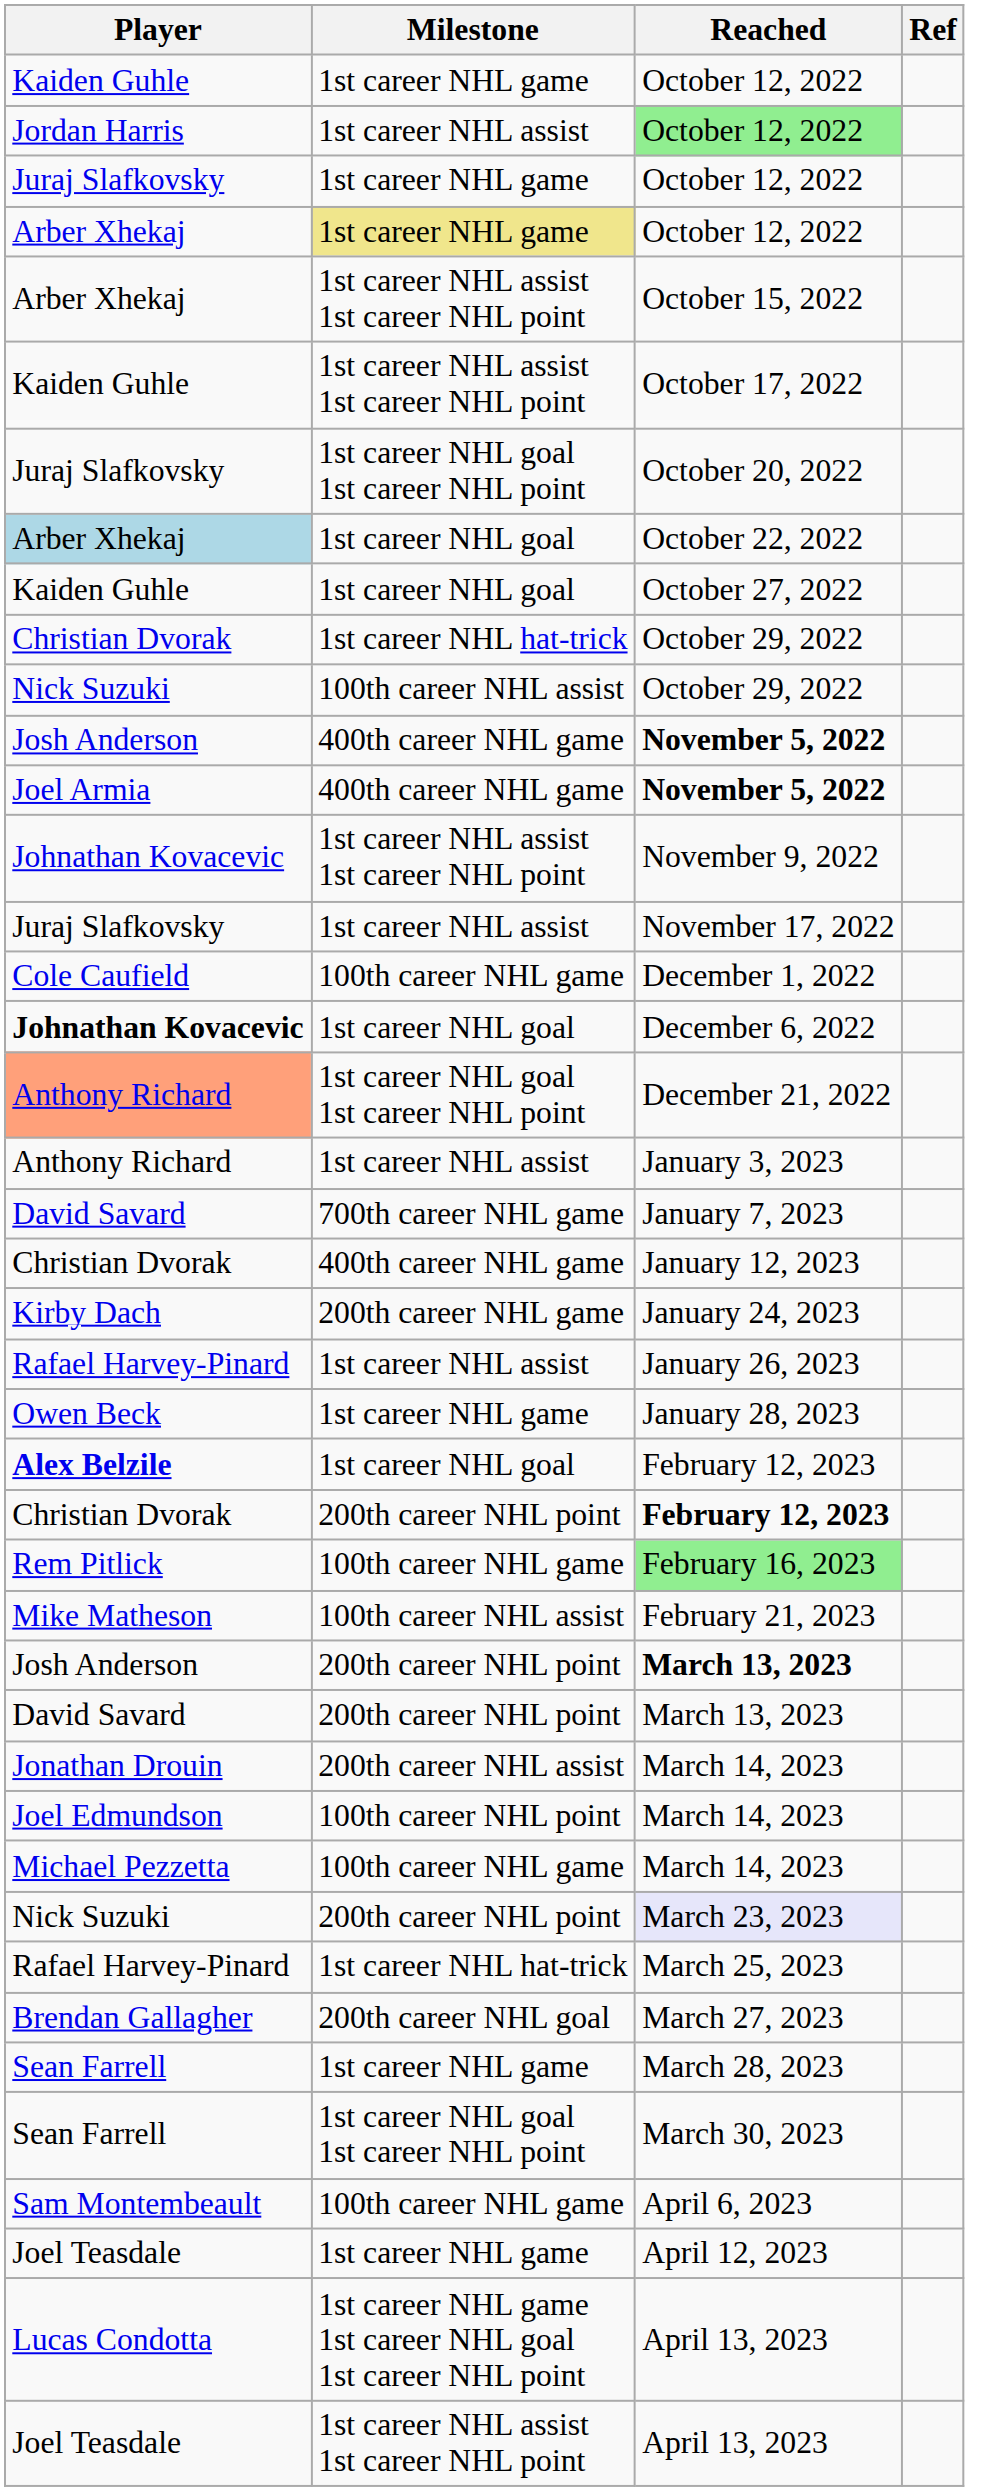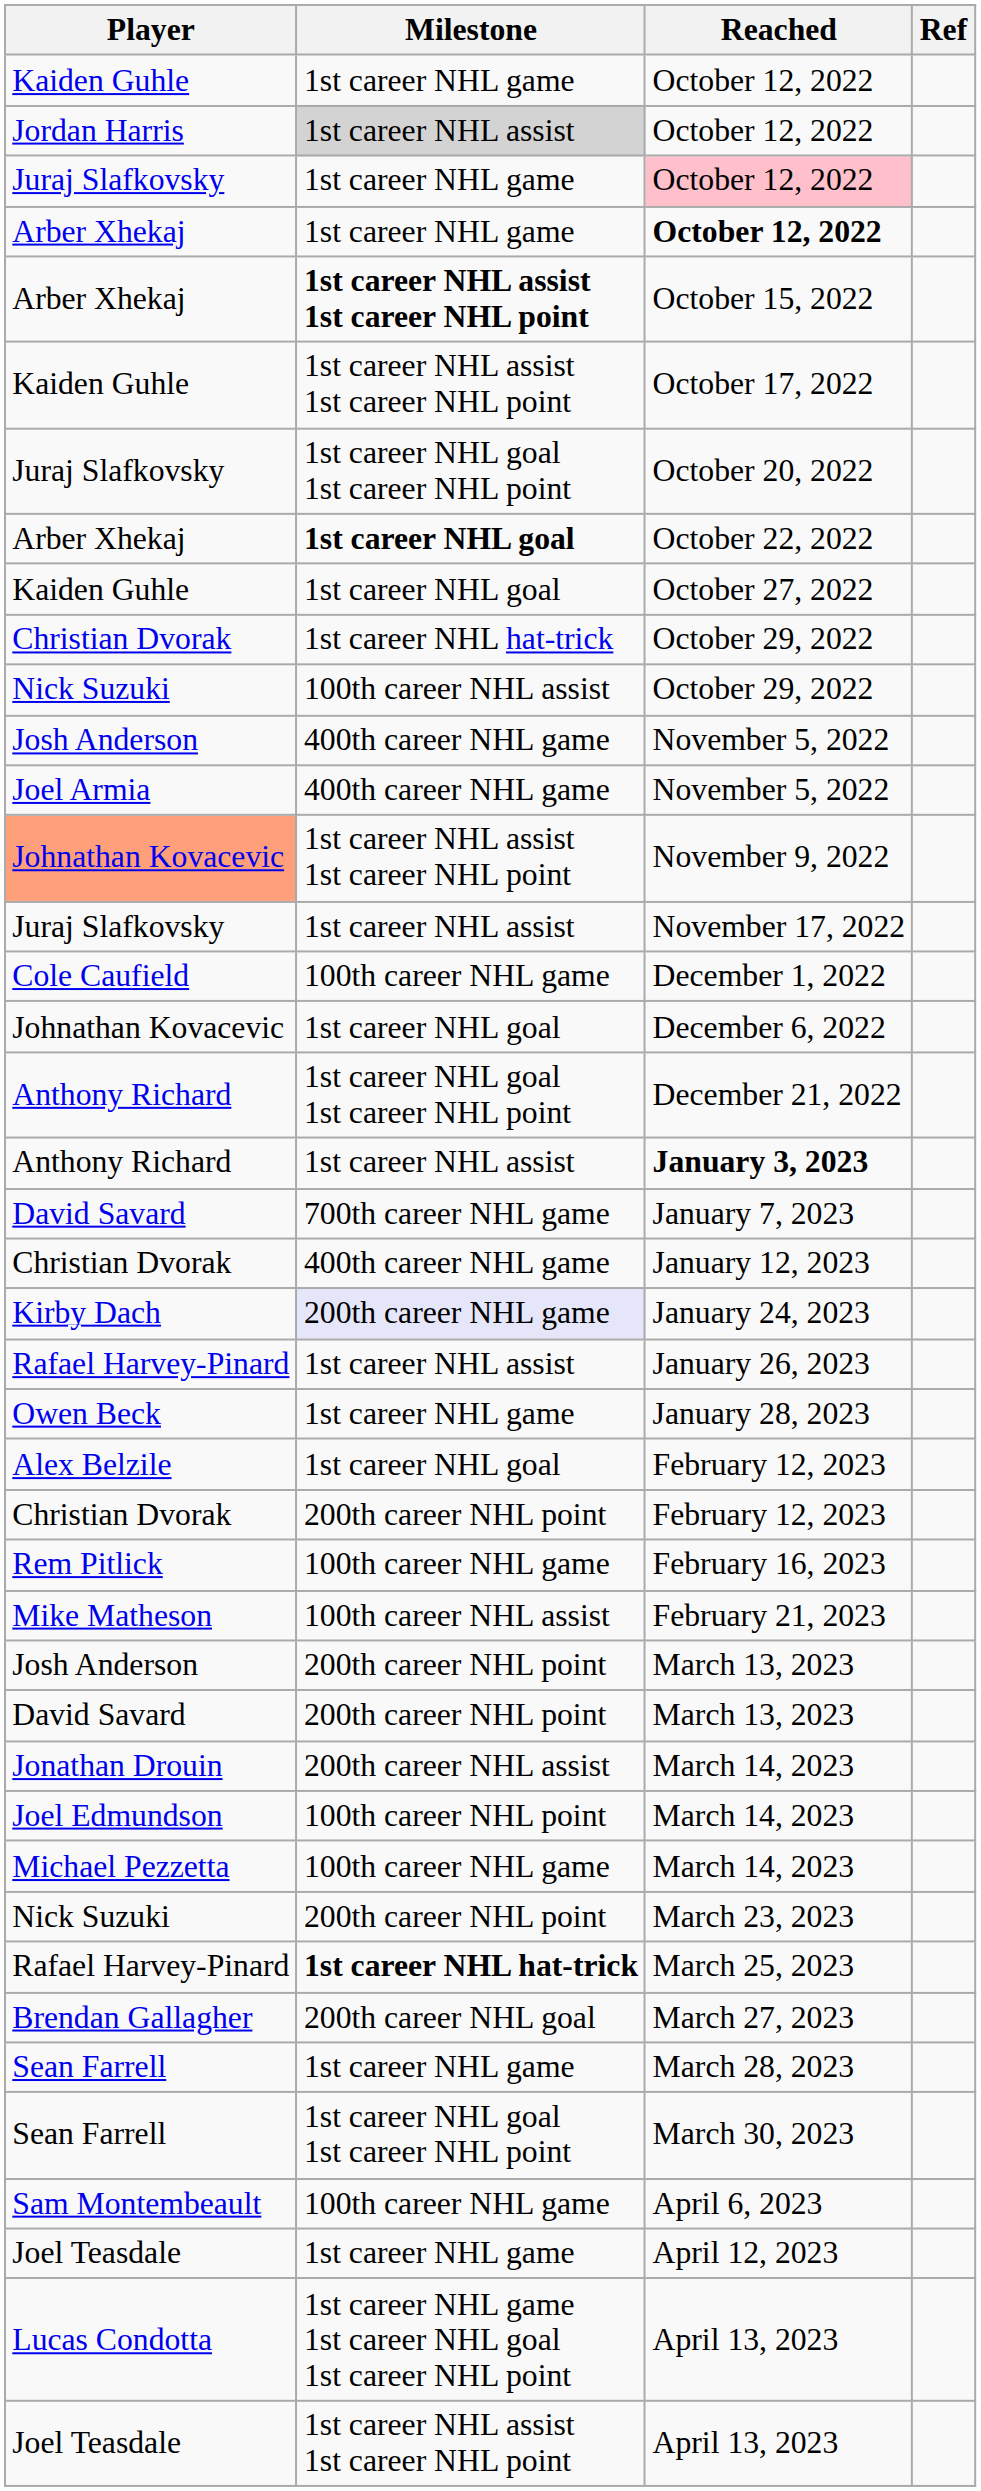(454, 130) no background -> (439, 130) lightgrey background
(753, 130) lightgreen background -> (763, 130) no background
(753, 180) no background -> (763, 180) pink background
(454, 230) khaki background -> (439, 230) no background
(753, 230) normal -> (767, 230) bold
(454, 298) normal -> (447, 298) bold
(99, 538) lightblue background -> (99, 538) no background
(446, 538) normal -> (439, 538) bold
(764, 739) bold -> (771, 739) normal
(764, 789) bold -> (771, 789) normal
(148, 857) no background -> (148, 857) lightsalmon background
(158, 1026) bold -> (148, 1026) normal
(122, 1094) lightsalmon background -> (122, 1094) no background
(743, 1162) normal -> (760, 1162) bold
(471, 1313) no background -> (457, 1313) lavender background
(92, 1463) bold -> (92, 1463) normal
(766, 1514) bold -> (769, 1514) normal
(759, 1564) lightgreen background -> (769, 1564) no background
(747, 1664) bold -> (753, 1664) normal
(743, 1916) lavender background -> (753, 1916) no background
(473, 1966) normal -> (471, 1966) bold
